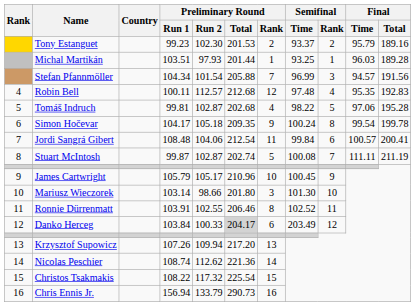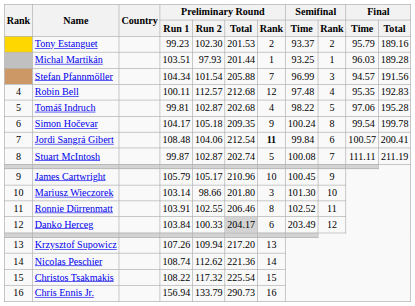(271, 140) normal -> (271, 140) bold
